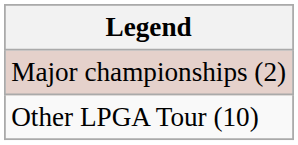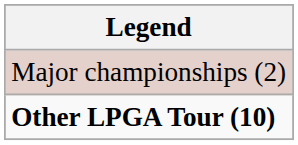(135, 116) normal -> (143, 116) bold
